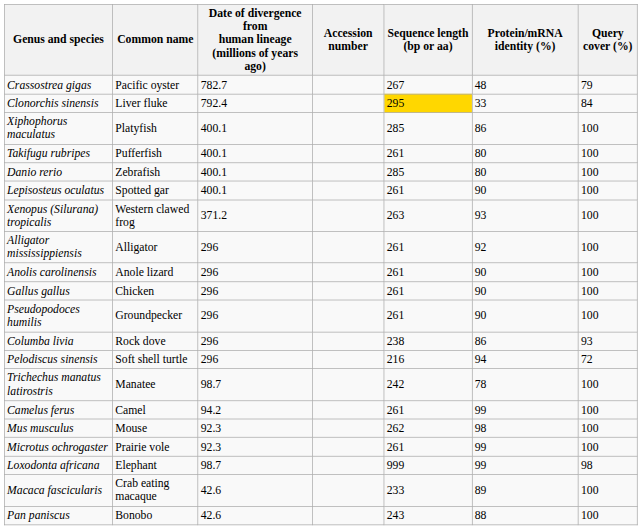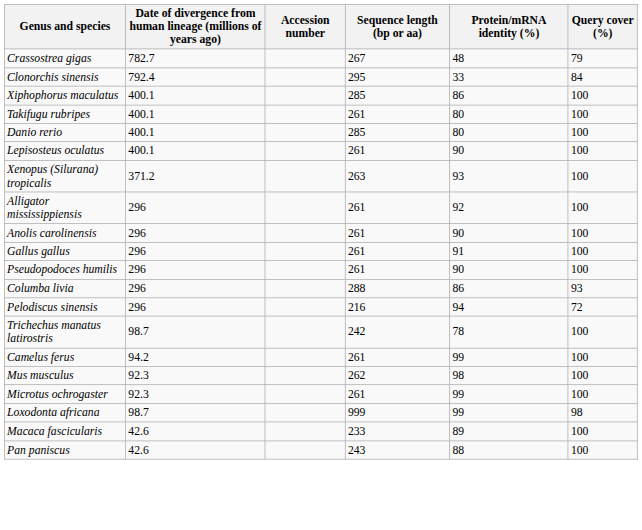- column: (155, 40)
(395, 103) gold background -> (357, 77) no background
(481, 290) 90 -> (458, 251) 91
(395, 341) 238 -> (357, 288) 288
